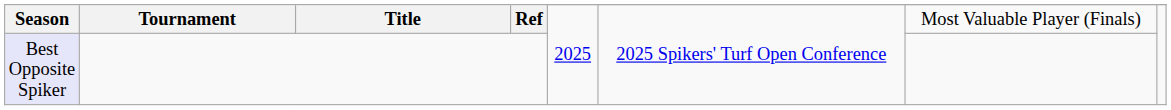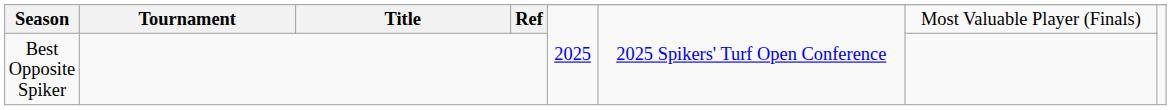(42, 68) lavender background -> (42, 68) no background
